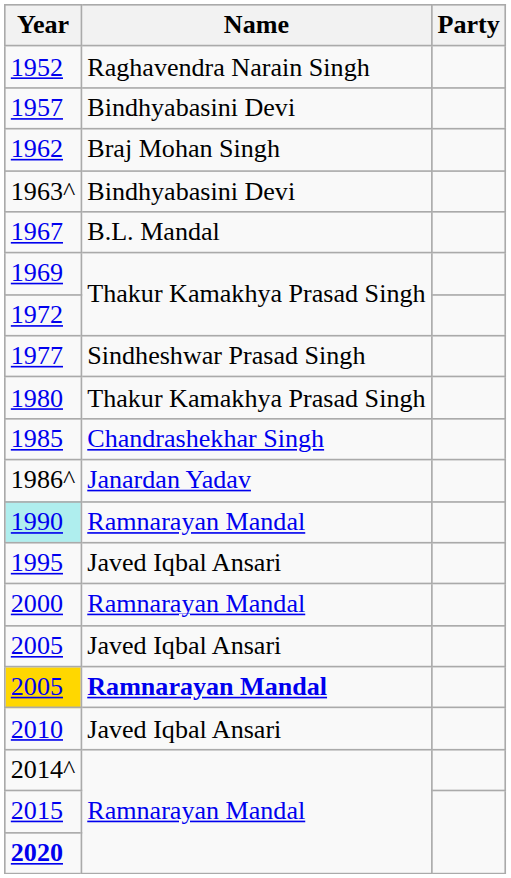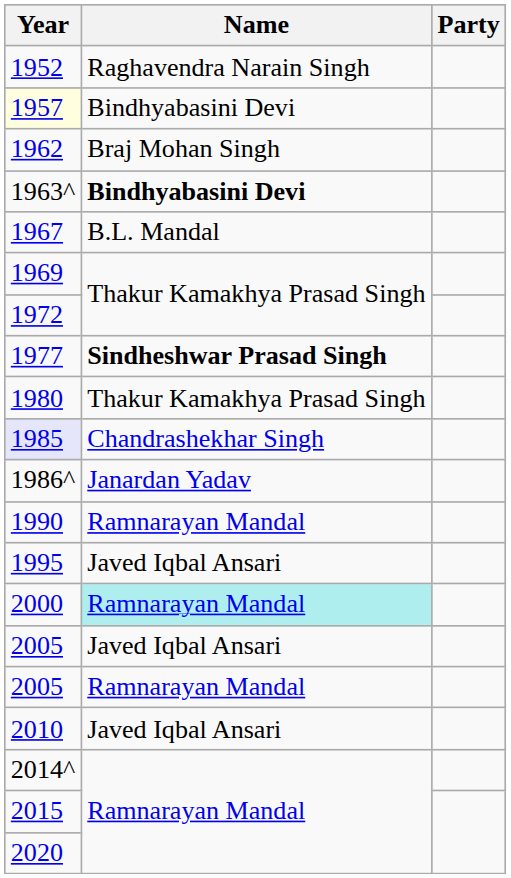(37, 107) no background -> (37, 107) lightyellow background
(191, 190) normal -> (196, 190) bold
(226, 356) normal -> (237, 356) bold
(37, 438) no background -> (37, 438) lavender background
(37, 521) paleturquoise background -> (37, 521) no background
(196, 604) no background -> (196, 604) paleturquoise background
(37, 686) gold background -> (37, 686) no background
(207, 686) bold -> (196, 686) normal
(37, 852) bold -> (37, 852) normal
